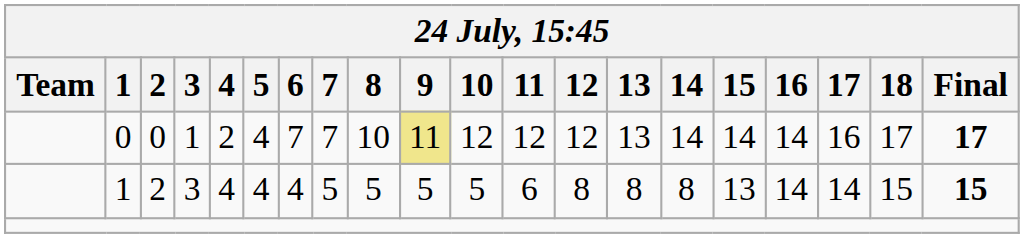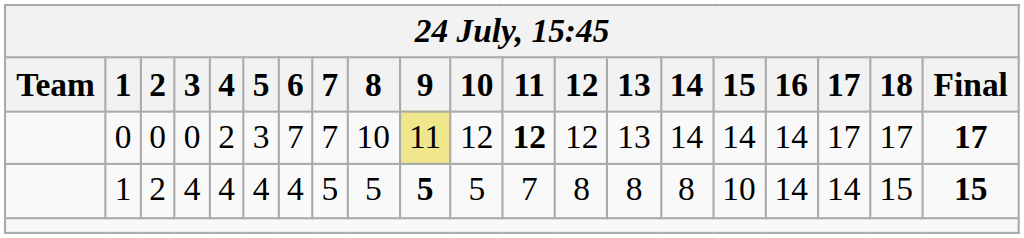(192, 137) 1 -> (192, 137) 0
(261, 137) 4 -> (261, 137) 3
(529, 137) normal -> (529, 137) bold
(844, 137) 16 -> (844, 137) 17
(192, 190) 3 -> (192, 190) 4
(425, 190) normal -> (425, 190) bold
(529, 190) 6 -> (529, 190) 7
(739, 190) 13 -> (739, 190) 10
